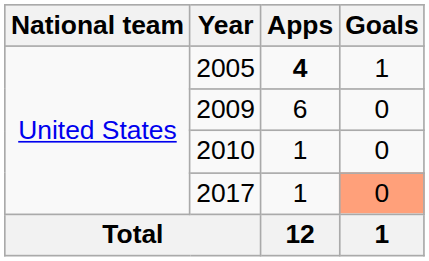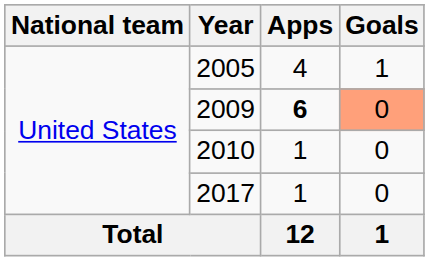(300, 67) bold -> (300, 67) normal
(300, 109) normal -> (300, 109) bold
(382, 109) no background -> (382, 109) lightsalmon background
(382, 192) lightsalmon background -> (382, 192) no background
